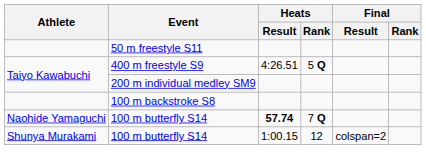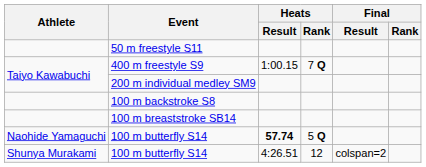(279, 66) 4:26.51 -> (279, 66) 1:00.15
(317, 66) 5 Q -> (317, 66) 7 Q
+ row: (56, 119)
(317, 119) 7 Q -> (317, 136) 5 Q
(279, 136) 1:00.15 -> (279, 154) 4:26.51
